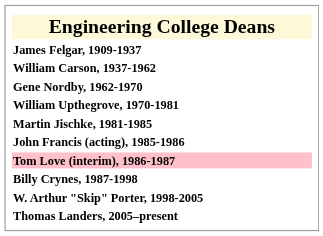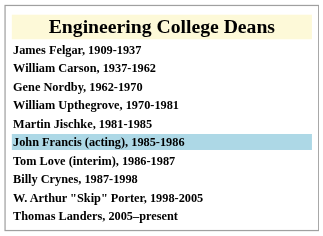(99, 142) no background -> (99, 142) lightblue background
(94, 160) pink background -> (94, 160) no background
